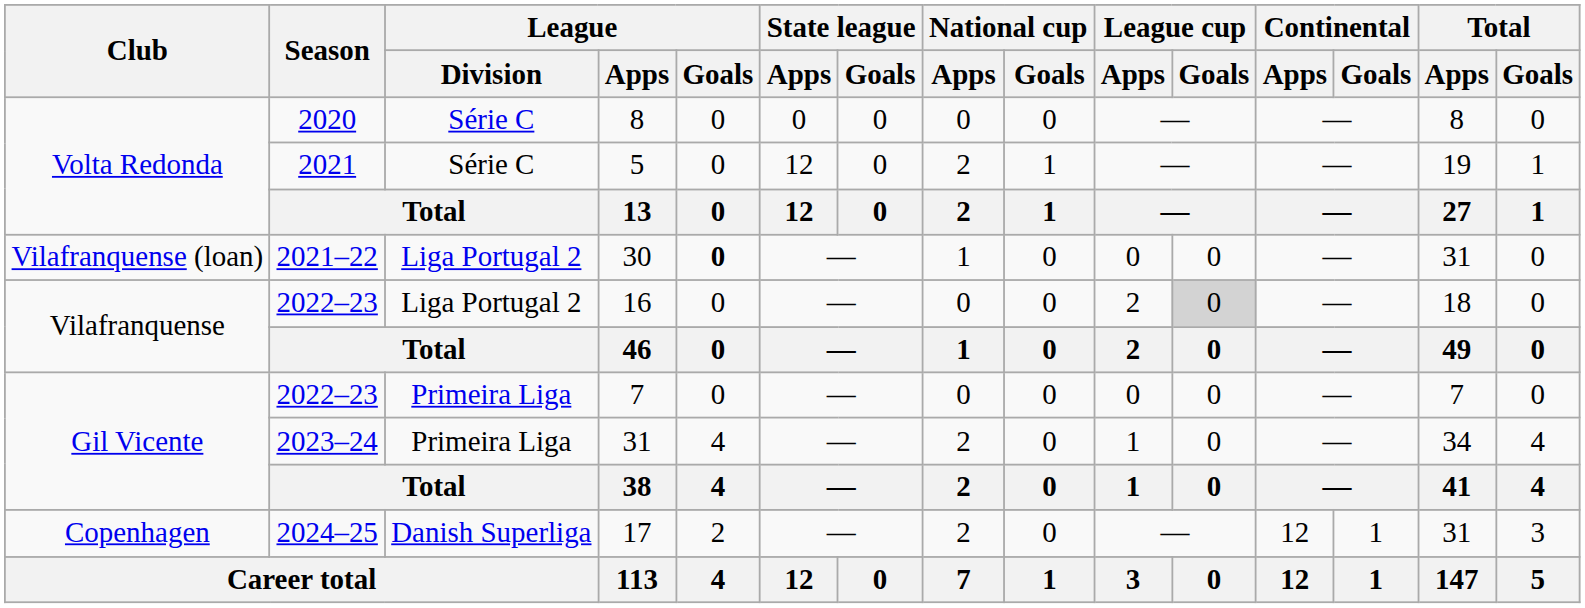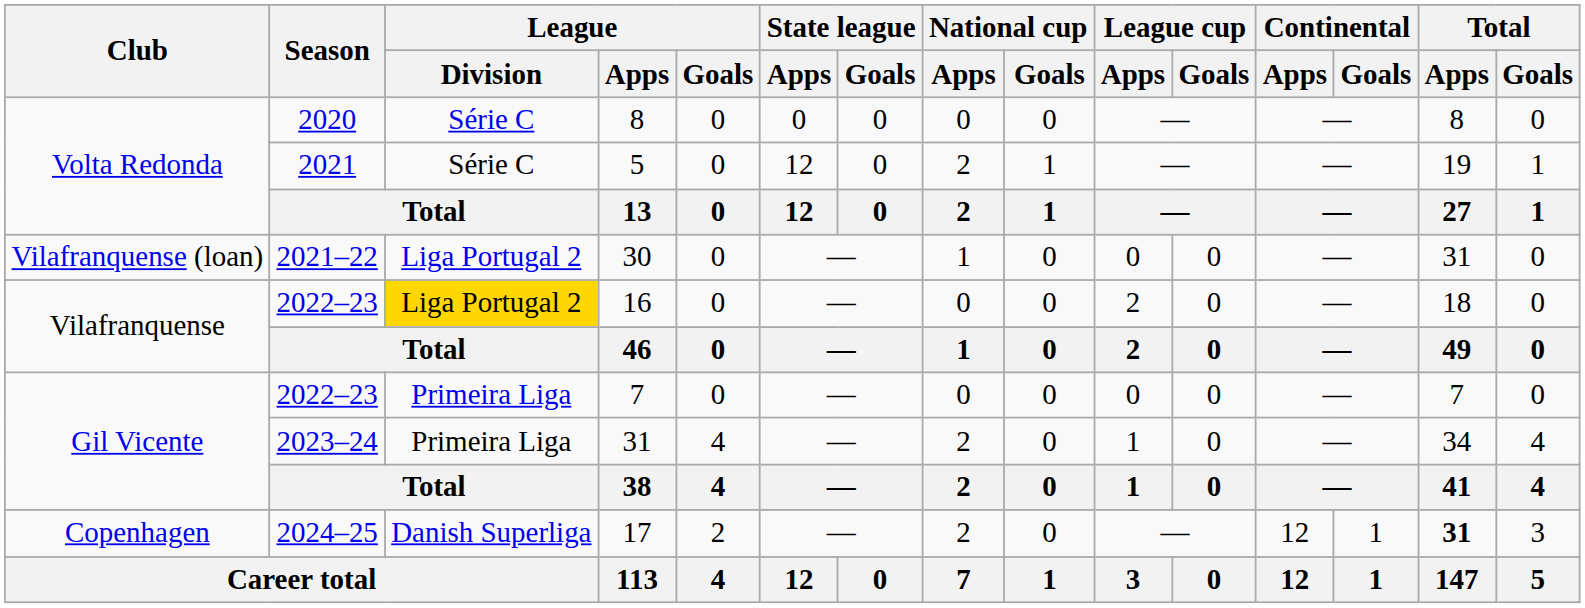(718, 257) bold -> (718, 257) normal
(491, 303) no background -> (491, 303) gold background
(1214, 303) lightgrey background -> (1214, 303) no background
(1457, 532) normal -> (1457, 532) bold
